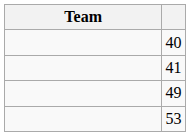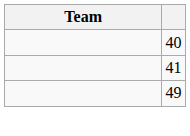- row: (174, 118)
